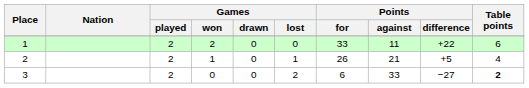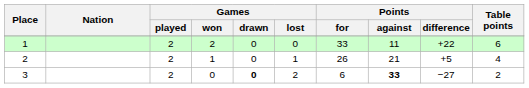(254, 75) normal -> (254, 75) bold
(394, 75) normal -> (394, 75) bold
(498, 75) bold -> (498, 75) normal
